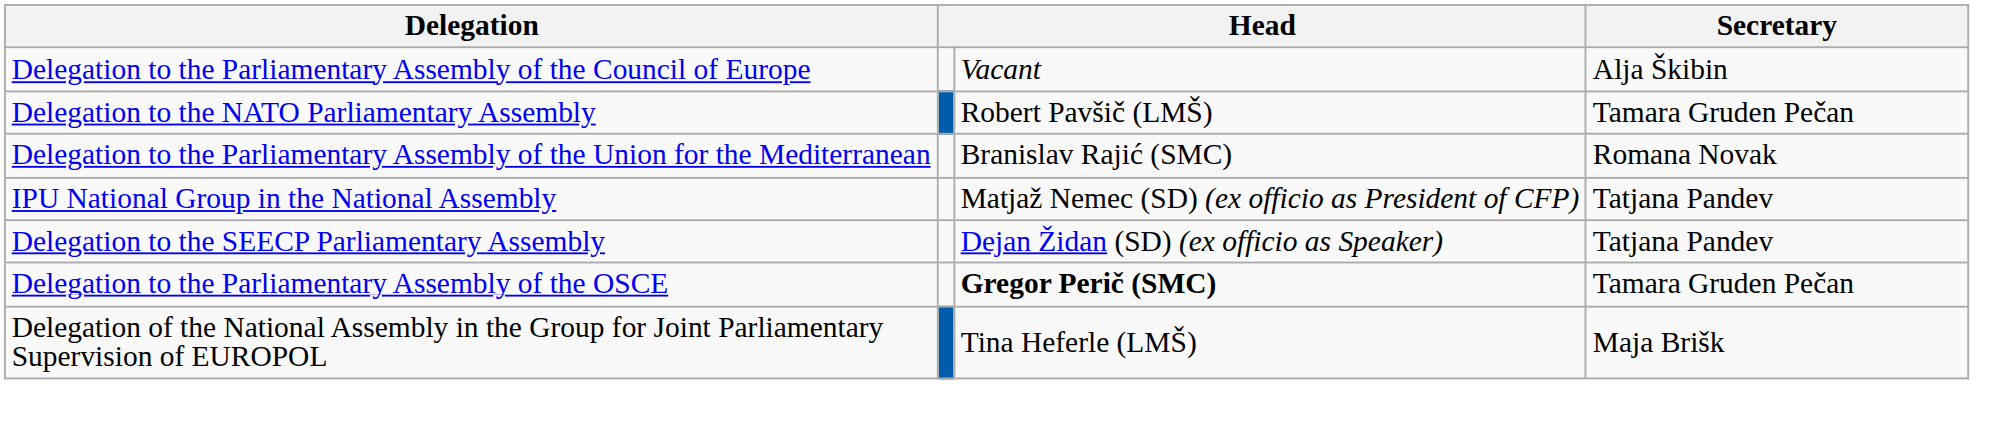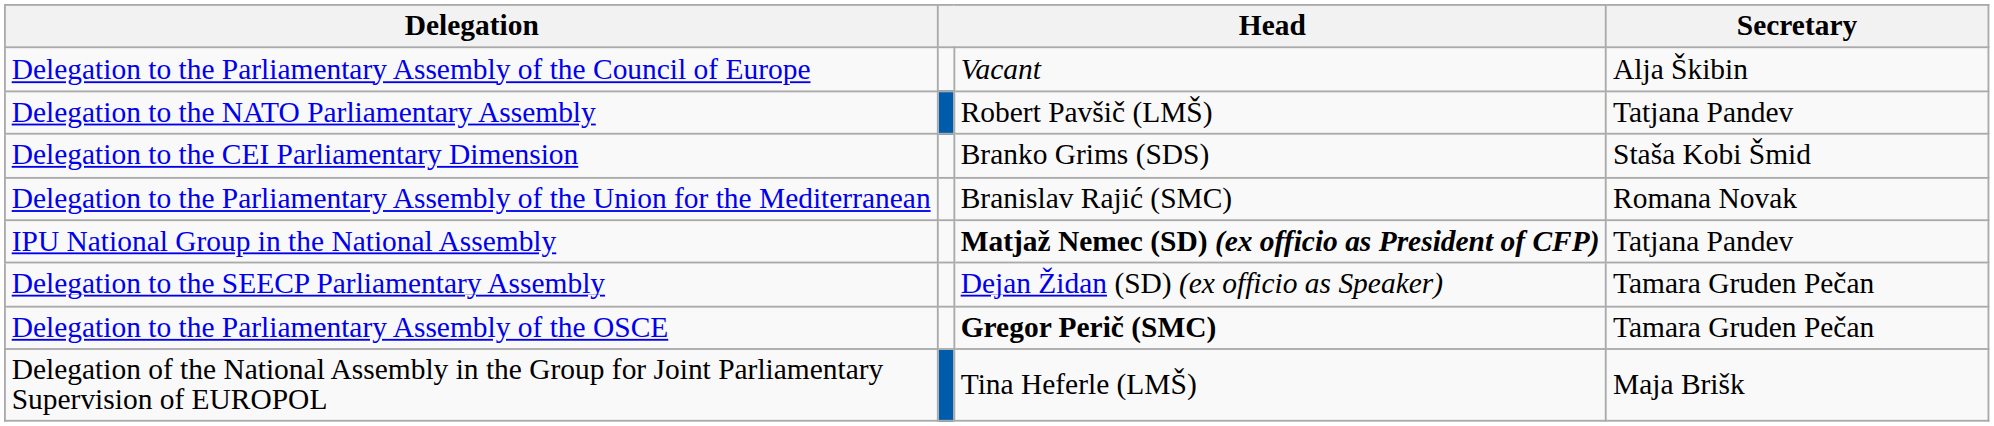(1723, 112) Tamara Gruden Pečan -> (1703, 112) Tatjana Pandev
+ row: (295, 155)
(1270, 198) normal -> (1280, 241) bold
(1683, 241) Tatjana Pandev -> (1744, 284) Tamara Gruden Pečan
